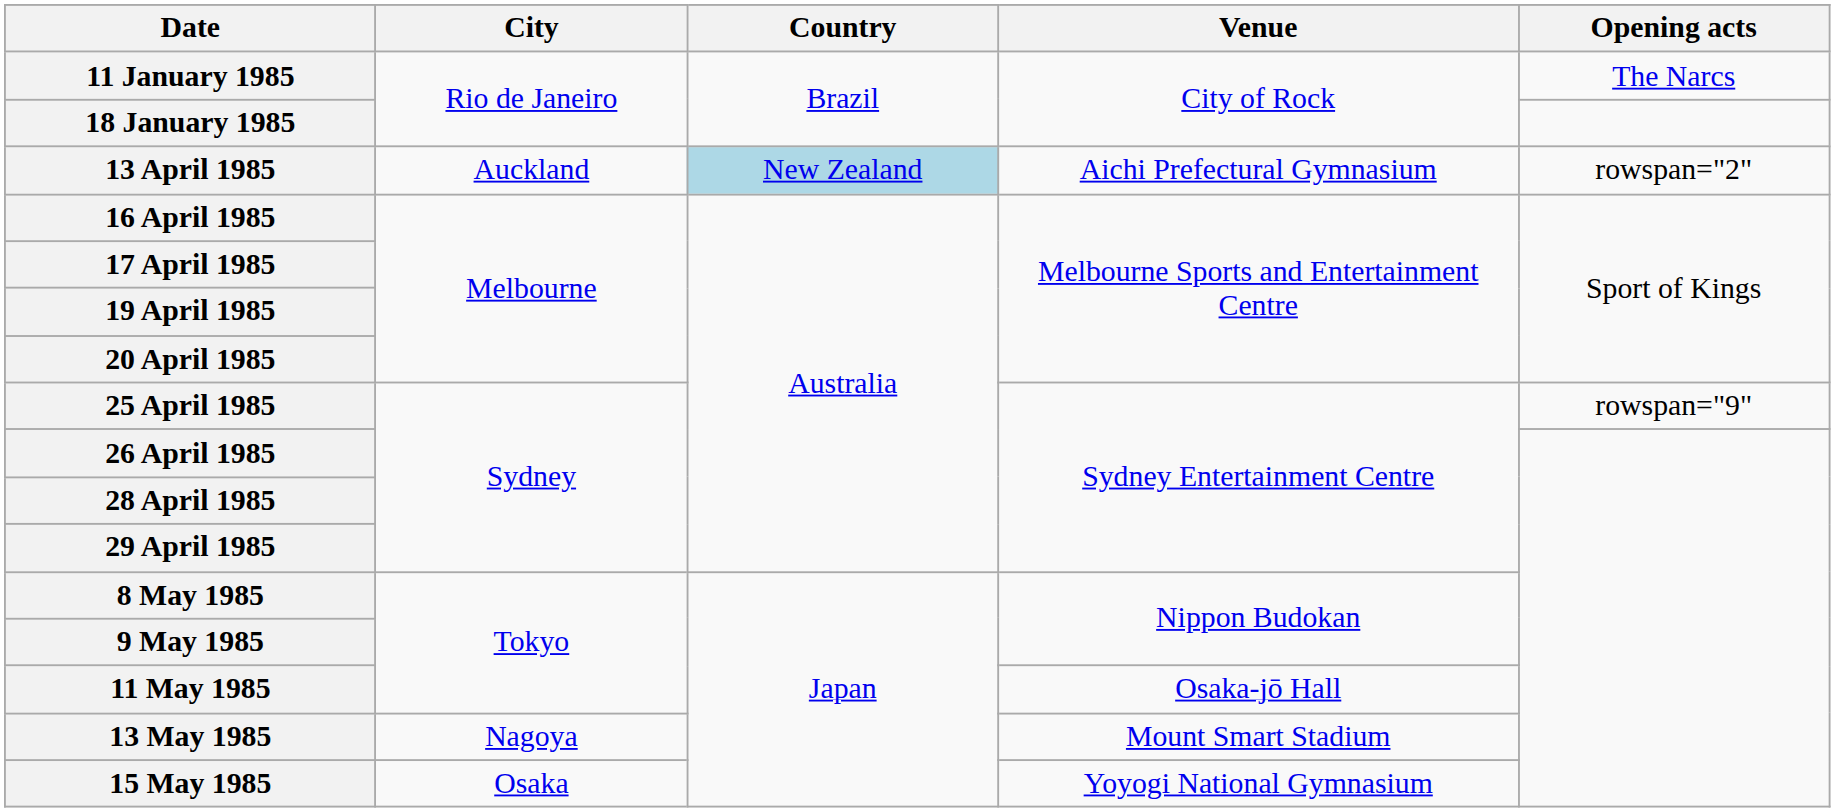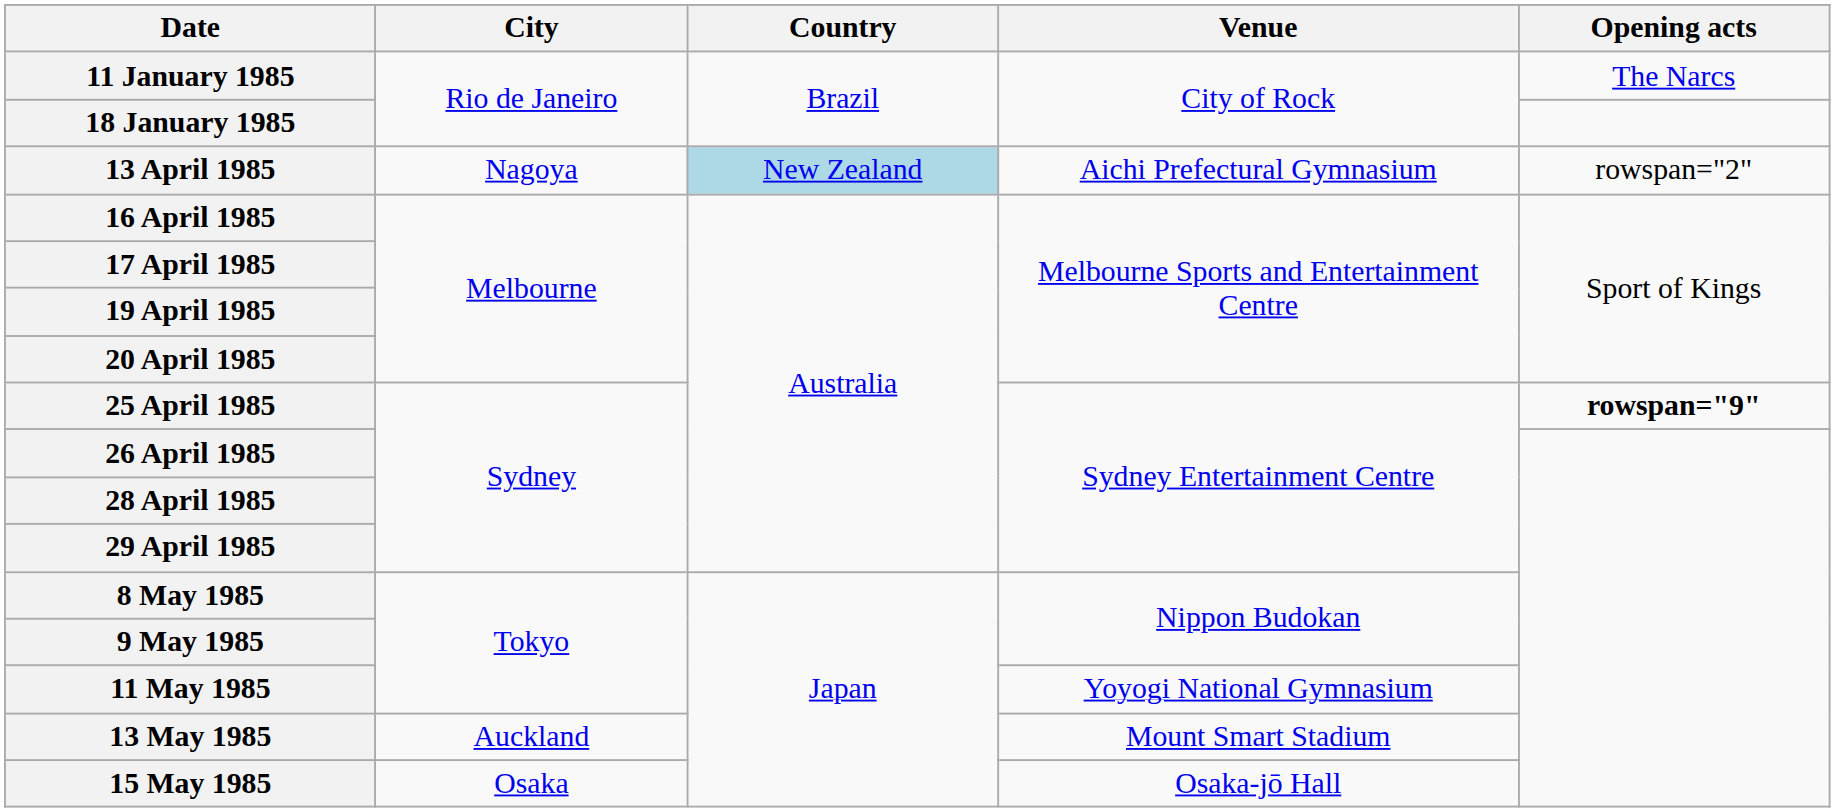(531, 169) Auckland -> (531, 169) Nagoya
(1674, 405) normal -> (1674, 405) bold
(1258, 688) Osaka-jō Hall -> (1258, 688) Yoyogi National Gymnasium
(531, 736) Nagoya -> (531, 736) Auckland
(1258, 783) Yoyogi National Gymnasium -> (1258, 783) Osaka-jō Hall
